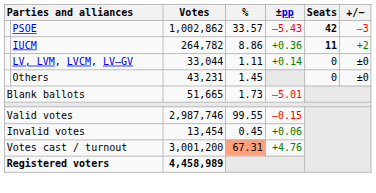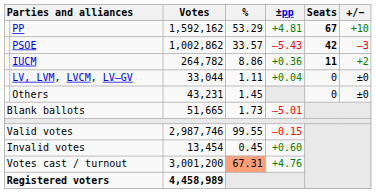+ row: (18, 29)
(287, 61) +0.14 -> (287, 78) +0.04
(287, 132) +0.06 -> (287, 148) +0.60
